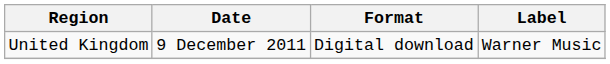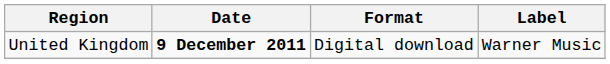(231, 45) normal -> (231, 45) bold
